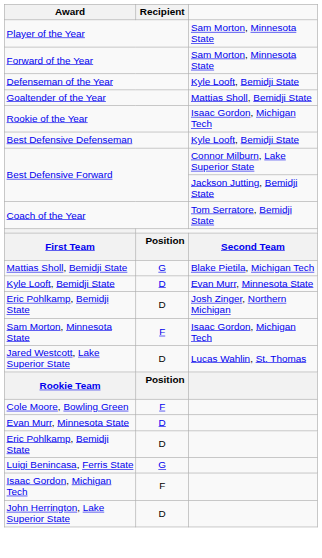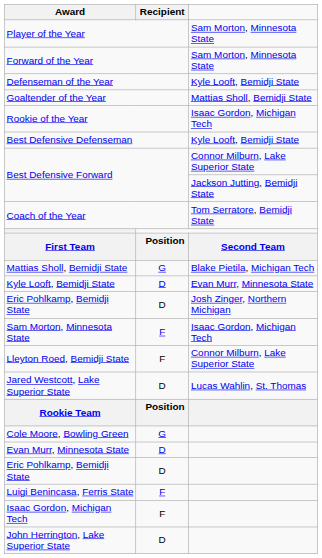+ row: (68, 358)
(162, 407) F -> (162, 434) G
(162, 465) G -> (162, 492) F
